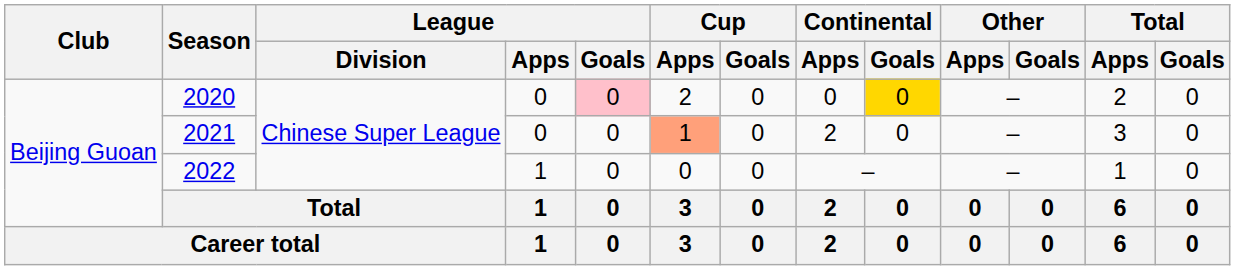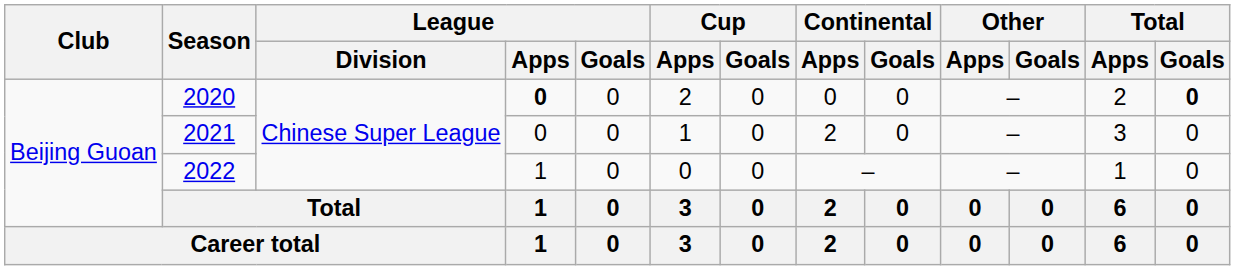(540, 97) normal -> (540, 97) bold
(613, 97) pink background -> (613, 97) no background
(903, 97) gold background -> (903, 97) no background
(1192, 97) normal -> (1192, 97) bold
(685, 134) lightsalmon background -> (685, 134) no background
